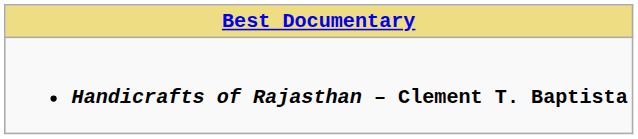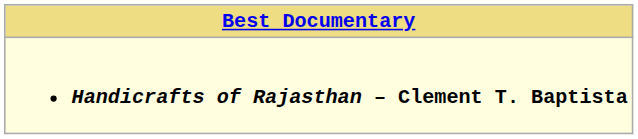(319, 97) no background -> (319, 97) lightyellow background
